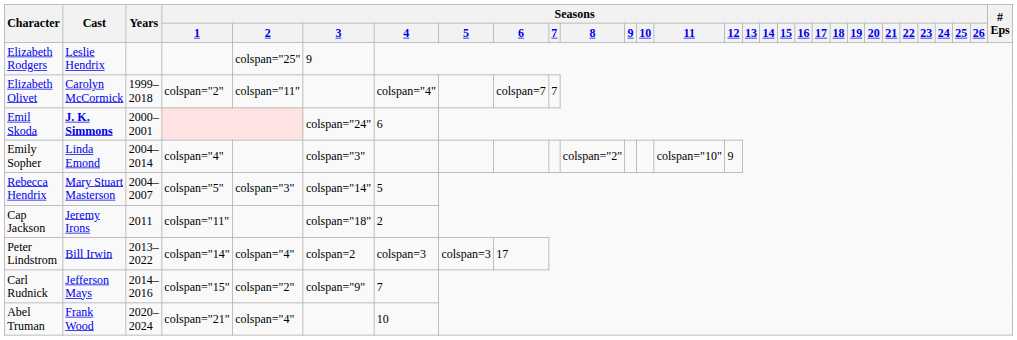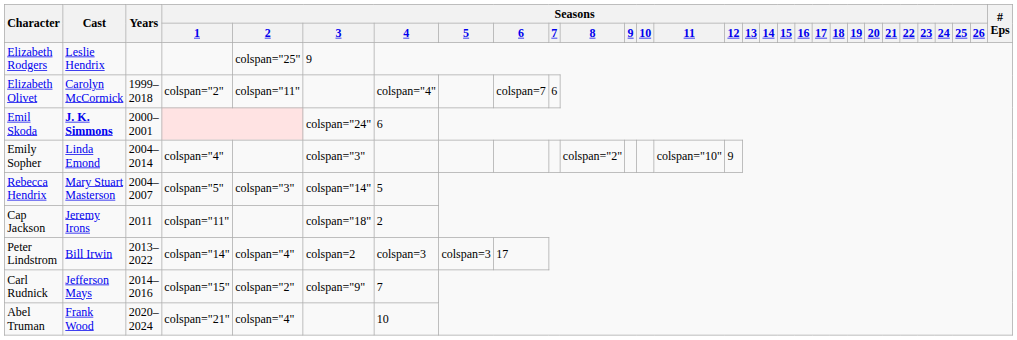(554, 91) 7 -> (554, 91) 6
